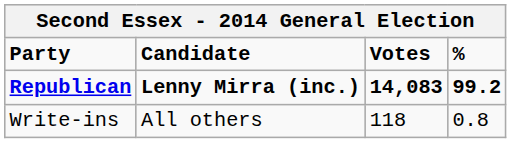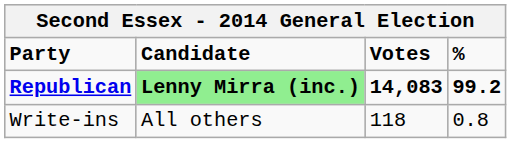(251, 87) no background -> (251, 87) lightgreen background
